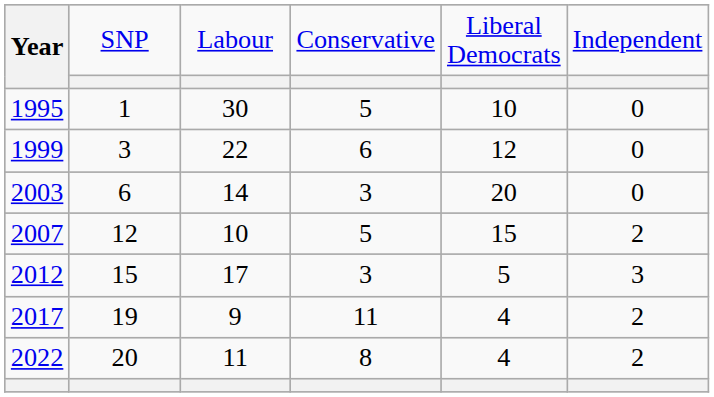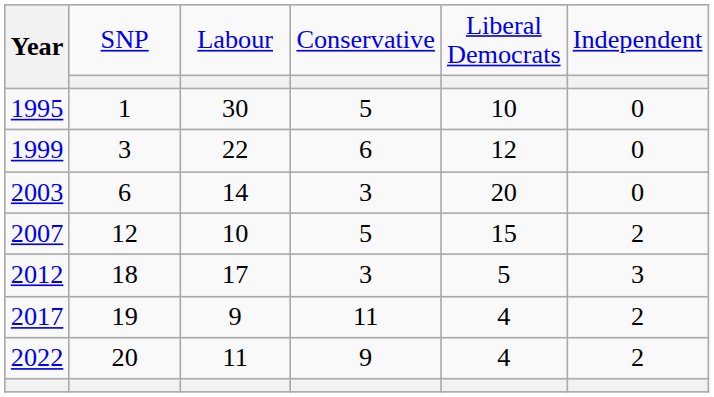(125, 274) 15 -> (125, 274) 18
(366, 358) 8 -> (366, 358) 9
